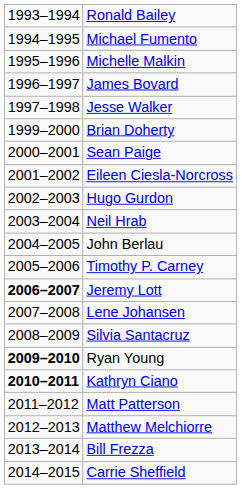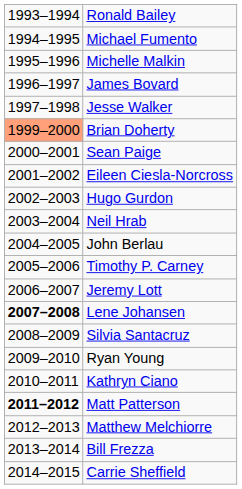(44, 130) no background -> (44, 130) lightsalmon background
(44, 289) bold -> (44, 289) normal
(44, 312) normal -> (44, 312) bold
(44, 358) bold -> (44, 358) normal
(43, 381) bold -> (43, 381) normal
(43, 404) normal -> (43, 404) bold
